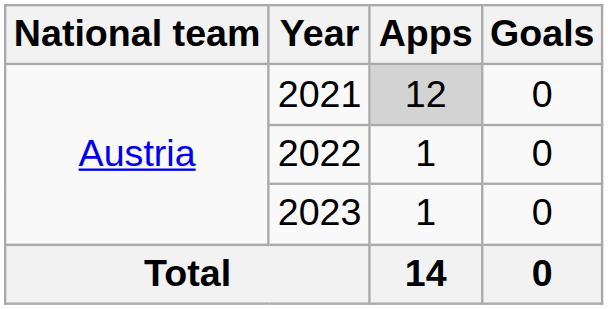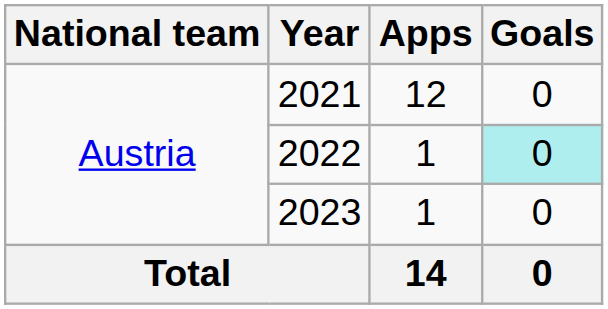(426, 93) lightgrey background -> (426, 93) no background
(542, 153) no background -> (542, 153) paleturquoise background
